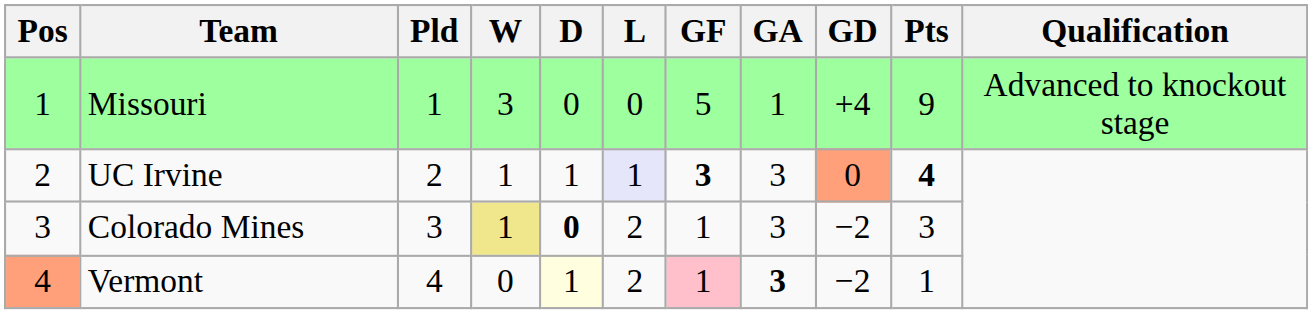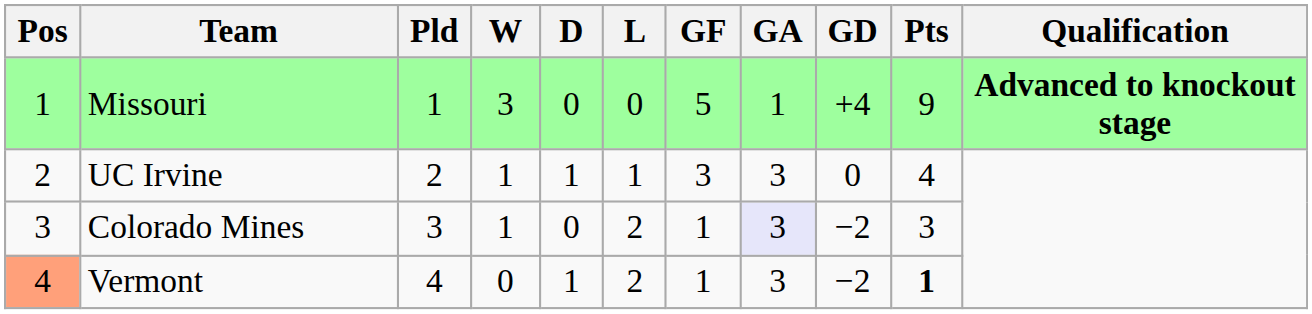(1135, 102) normal -> (1135, 102) bold
(635, 174) lavender background -> (635, 174) no background
(703, 174) bold -> (703, 174) normal
(853, 174) lightsalmon background -> (853, 174) no background
(927, 174) bold -> (927, 174) normal
(505, 227) khaki background -> (505, 227) no background
(571, 227) bold -> (571, 227) normal
(778, 227) no background -> (778, 227) lavender background
(571, 280) lightyellow background -> (571, 280) no background
(703, 280) pink background -> (703, 280) no background
(778, 280) bold -> (778, 280) normal
(927, 280) normal -> (927, 280) bold
